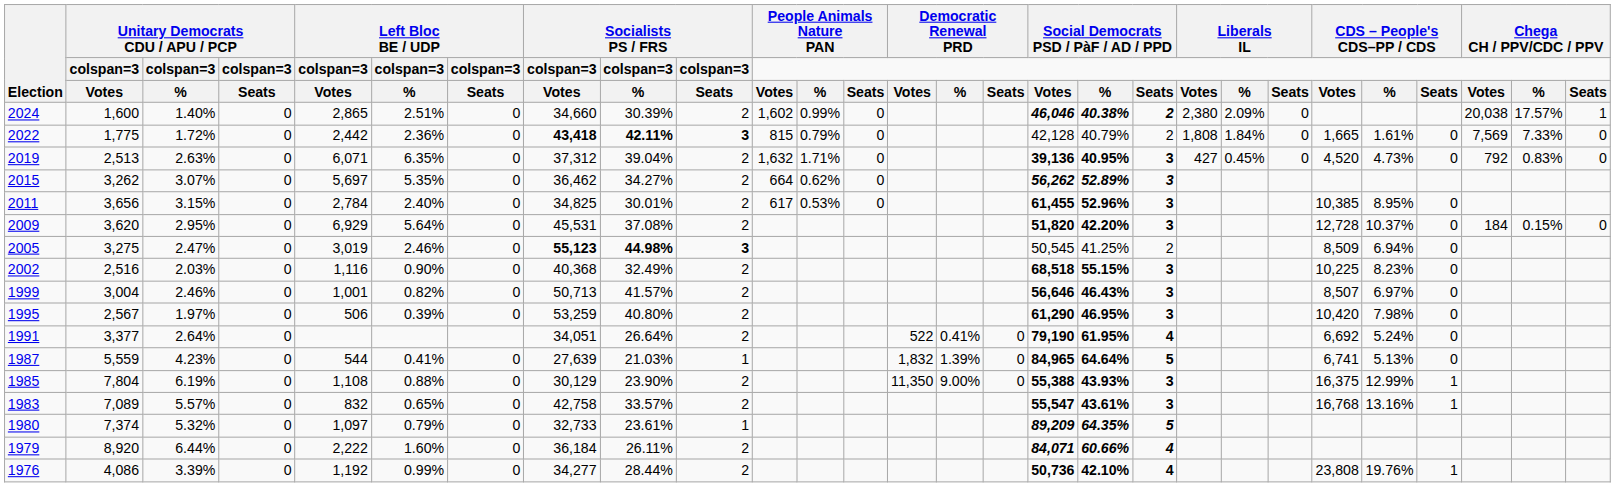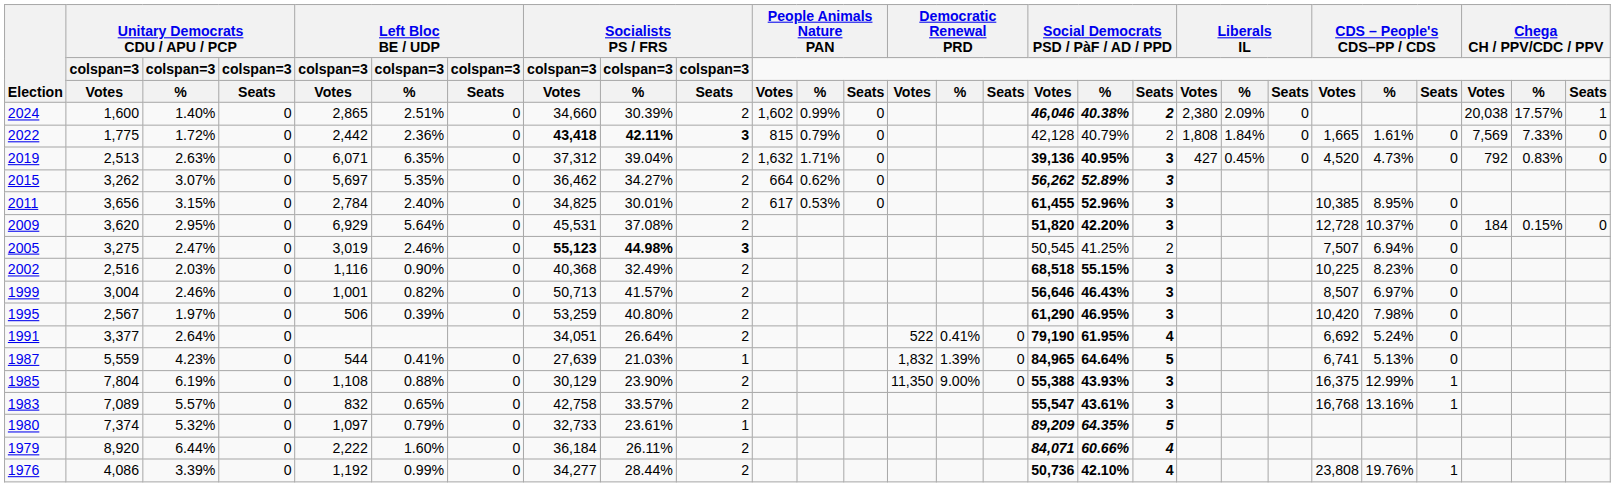(1341, 247) 8,509 -> (1341, 247) 7,507
